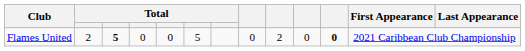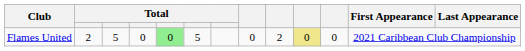(116, 37) bold -> (116, 37) normal
(170, 37) no background -> (170, 37) lightgreen background
(307, 37) no background -> (307, 37) khaki background
(334, 37) bold -> (334, 37) normal
